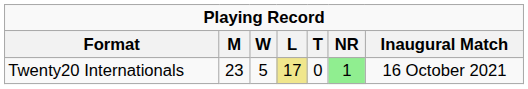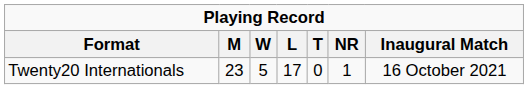(292, 70) khaki background -> (292, 70) no background
(347, 70) lightgreen background -> (347, 70) no background
